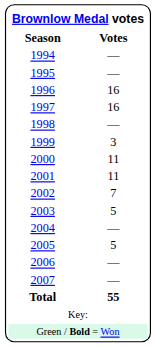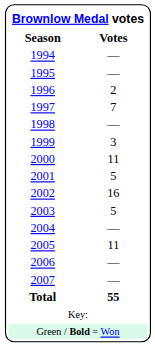(113, 90) 16 -> (113, 90) 2
(113, 107) 16 -> (113, 107) 7
(113, 176) 11 -> (113, 176) 5
(113, 193) 7 -> (113, 193) 16
(113, 245) 5 -> (113, 245) 11
